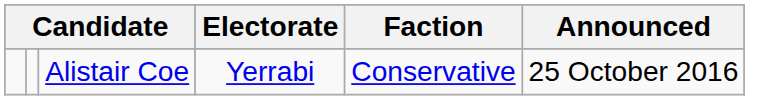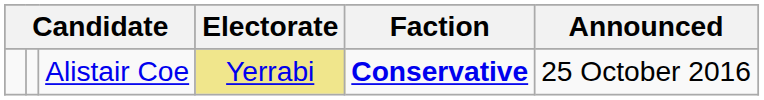(270, 71) no background -> (270, 71) khaki background
(433, 71) normal -> (440, 71) bold
